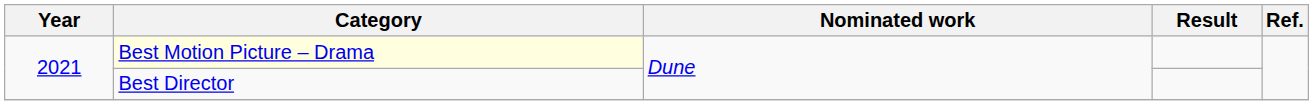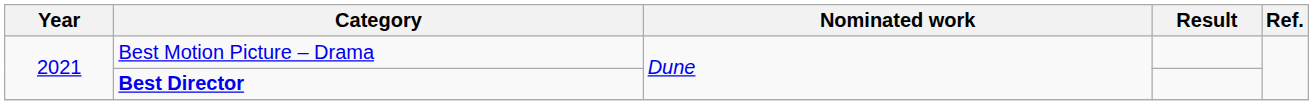(246, 52) lightyellow background -> (246, 52) no background
(176, 83) normal -> (181, 83) bold
